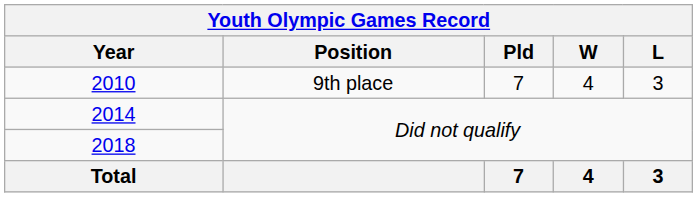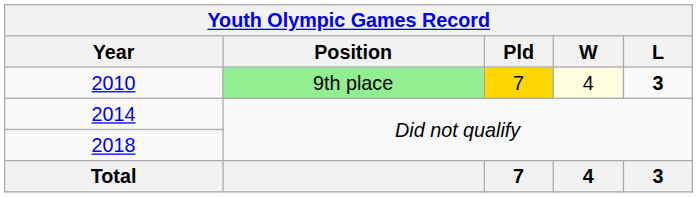(353, 83) no background -> (353, 83) lightgreen background
(519, 83) no background -> (519, 83) gold background
(588, 83) no background -> (588, 83) lightyellow background
(658, 83) normal -> (658, 83) bold
